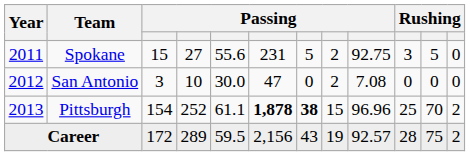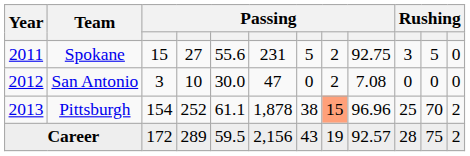(273, 109) bold -> (273, 109) normal
(309, 109) bold -> (309, 109) normal
(335, 109) no background -> (335, 109) lightsalmon background
